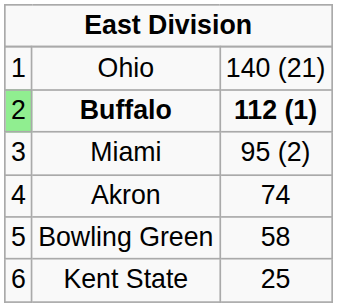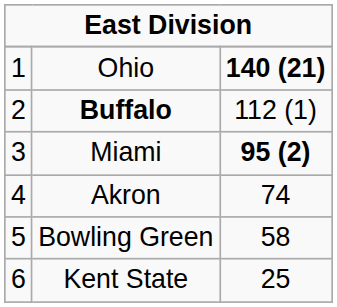(276, 68) normal -> (276, 68) bold
(18, 110) lightgreen background -> (18, 110) no background
(276, 110) bold -> (276, 110) normal
(276, 152) normal -> (276, 152) bold
